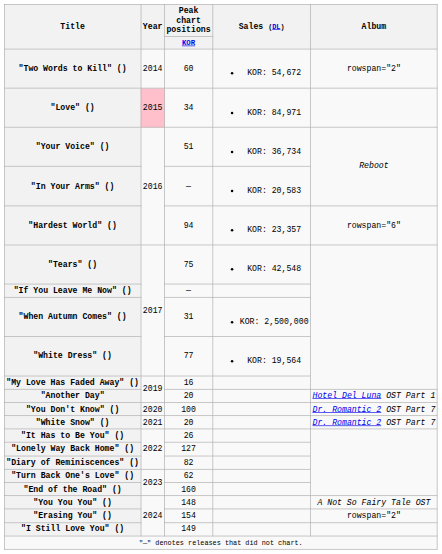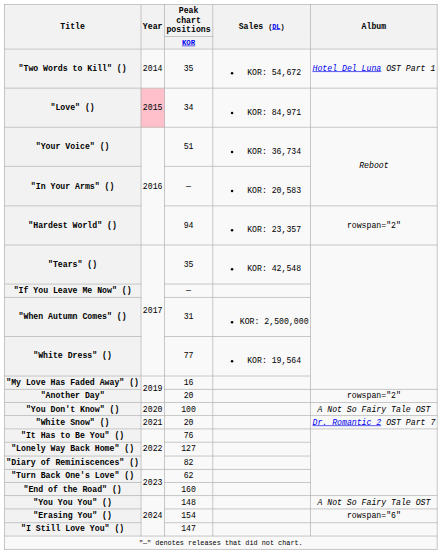(189, 69) 60 -> (189, 69) 35
(374, 69) rowspan="2" -> (374, 69) Hotel Del Luna OST Part 1
(374, 225) rowspan="6" -> (374, 225) rowspan="2"
(189, 264) 75 -> (189, 264) 35
(374, 396) Hotel Del Luna OST Part 1 -> (374, 396) rowspan="2"
(374, 409) Dr. Romantic 2 OST Part 7 -> (374, 409) A Not So Fairy Tale OST
(189, 436) 26 -> (189, 436) 76
(374, 516) rowspan="2" -> (374, 516) rowspan="6"
(189, 529) 149 -> (189, 529) 147
